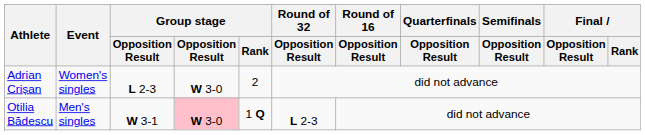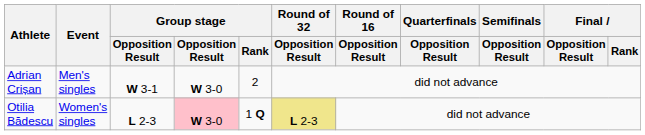(83, 82) Women's singles -> (77, 82) Men's singles
(142, 89) L 2-3 -> (142, 89) W 3-1
(77, 114) Men's singles -> (83, 114) Women's singles
(142, 121) W 3-1 -> (142, 121) L 2-3
(304, 121) no background -> (304, 121) khaki background
